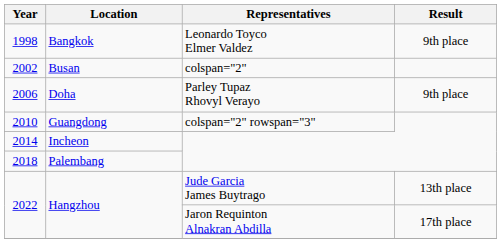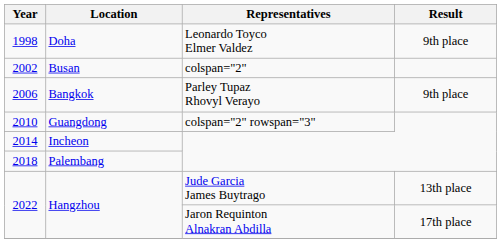(71, 41) Bangkok -> (62, 41) Doha
(62, 94) Doha -> (71, 94) Bangkok
